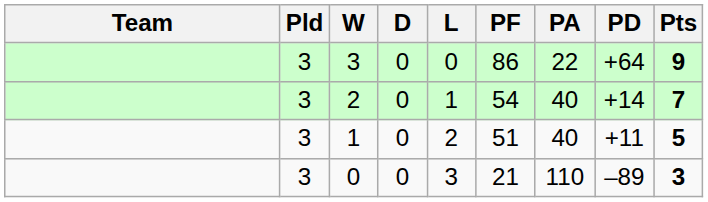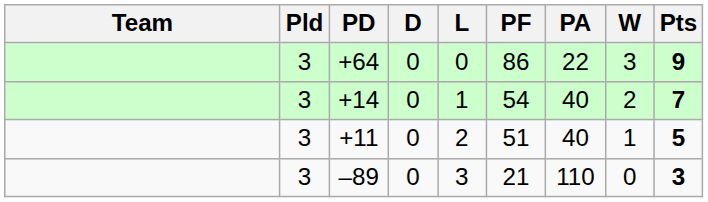columns swapped: (353, 23) <-> (624, 23)
